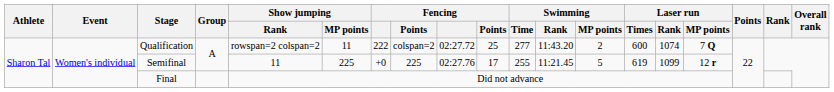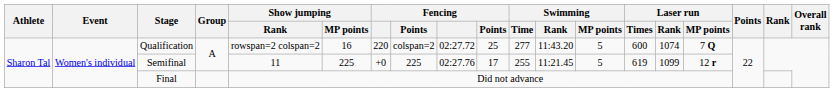(346, 46) 11 -> (346, 46) 16
(381, 46) 222 -> (381, 46) 220
(600, 46) 2 -> (600, 46) 5
